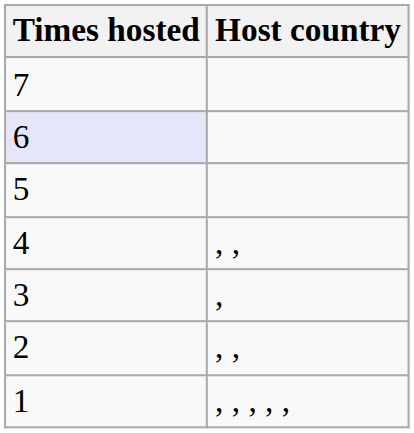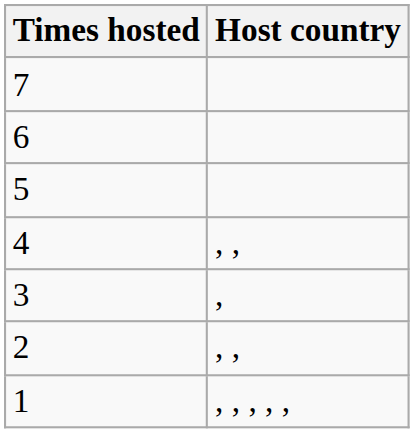(21, 136) lavender background -> (21, 136) no background
